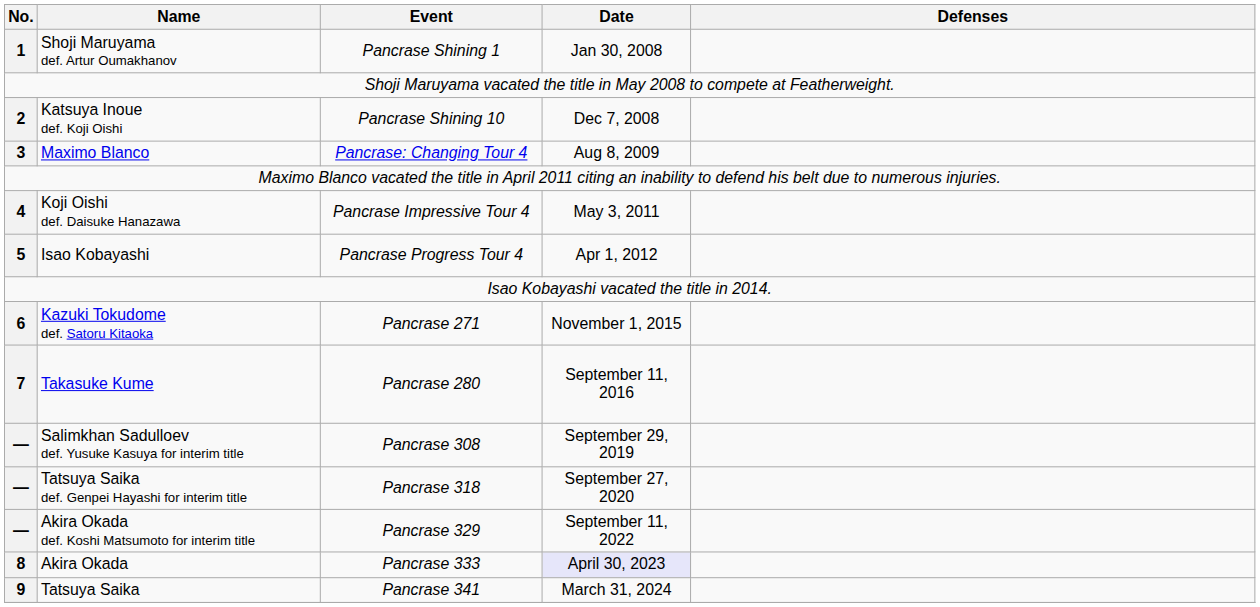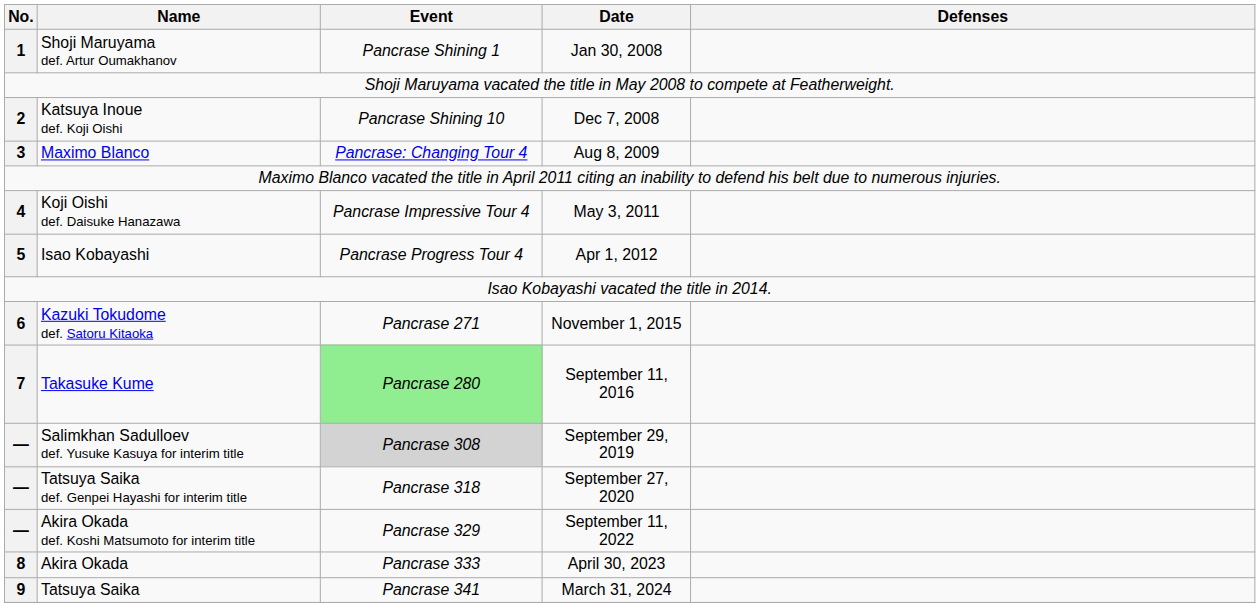(431, 384) no background -> (431, 384) lightgreen background
(431, 444) no background -> (431, 444) lightgrey background
(617, 564) lavender background -> (617, 564) no background
